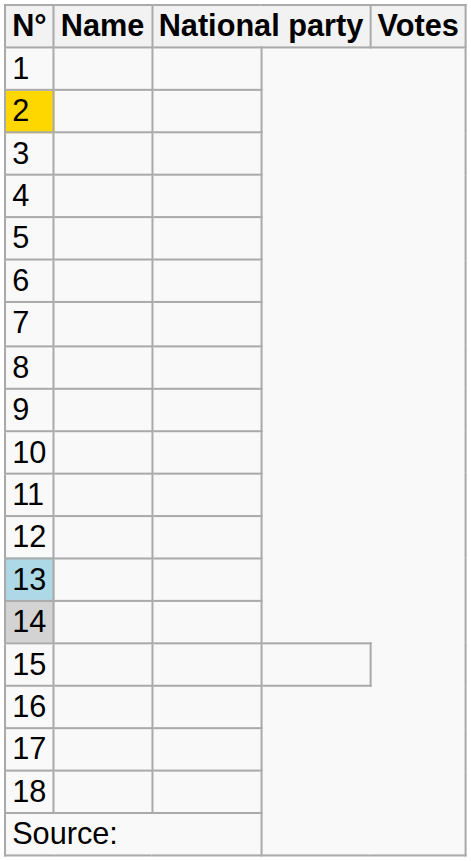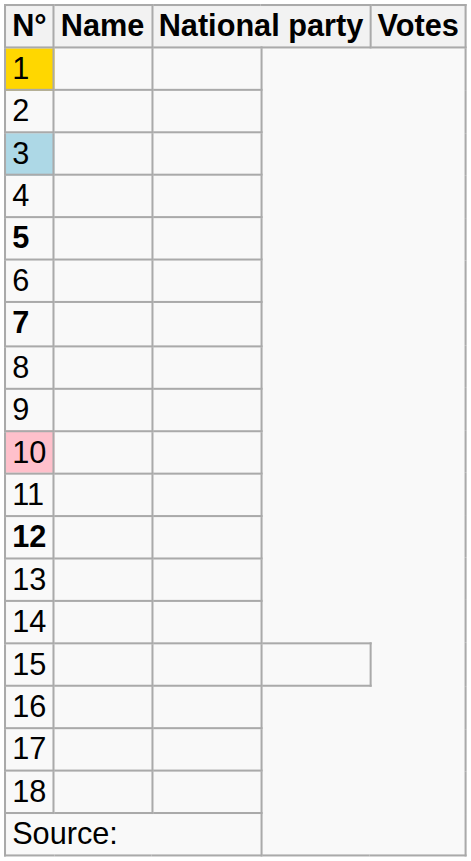(21, 68) no background -> (21, 68) gold background
(21, 111) gold background -> (21, 111) no background
(21, 153) no background -> (21, 153) lightblue background
(21, 238) normal -> (21, 238) bold
(21, 323) normal -> (21, 323) bold
(29, 451) no background -> (29, 451) pink background
(29, 536) normal -> (29, 536) bold
(29, 579) lightblue background -> (29, 579) no background
(29, 621) lightgrey background -> (29, 621) no background
